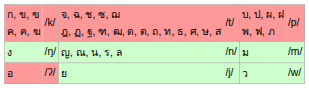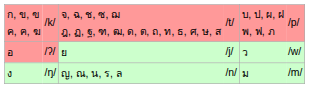rows swapped: (92, 52) <-> (64, 73)
